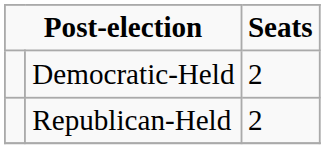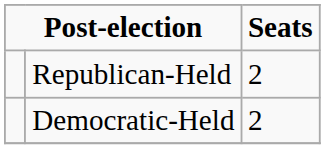rows swapped: (133, 73) <-> (132, 119)
